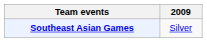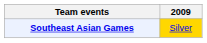(181, 28) no background -> (181, 28) gold background
